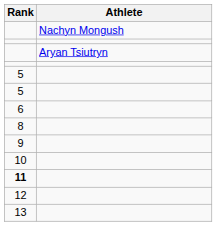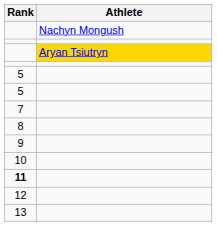(73, 52) no background -> (73, 52) gold background
(20, 109) 6 -> (20, 109) 7
